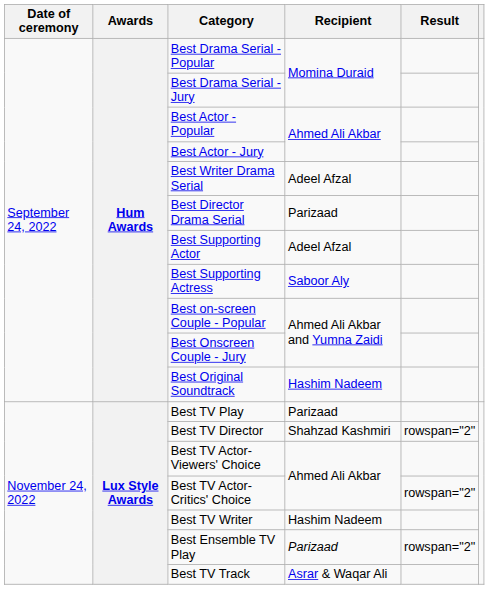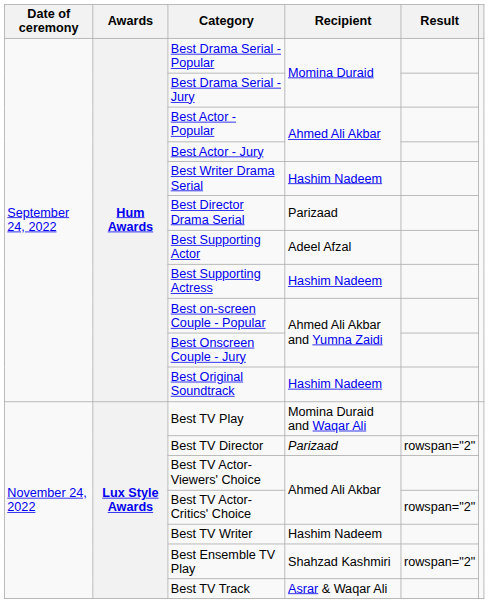(320, 178) Adeel Afzal -> (335, 178) Hashim Nadeem
(319, 281) Saboor Aly -> (335, 281) Hashim Nadeem
(313, 411) Parizaad -> (331, 418) Momina Duraid and Waqar Ali
(339, 431) Shahzad Kashmiri -> (313, 445) Parizaad
(313, 547) Parizaad -> (339, 561) Shahzad Kashmiri
